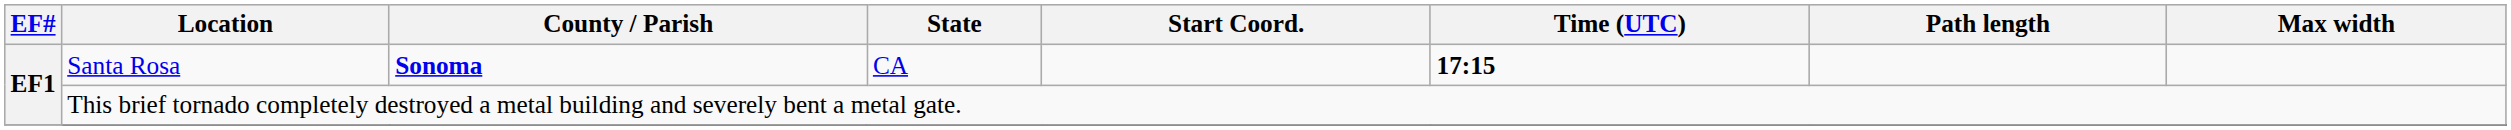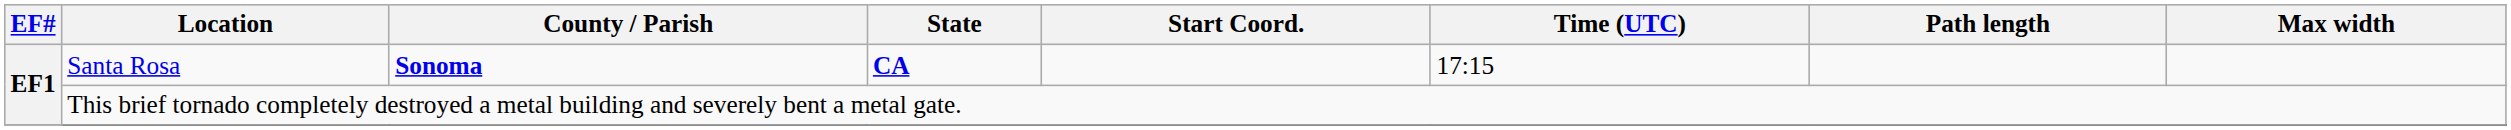(890, 64) normal -> (891, 64) bold
(1466, 64) bold -> (1465, 64) normal
